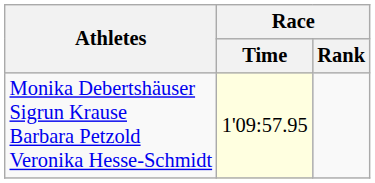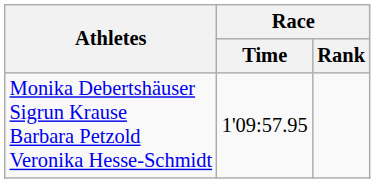(265, 125) lightyellow background -> (265, 125) no background
